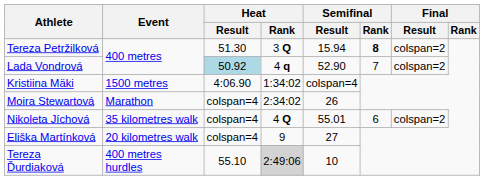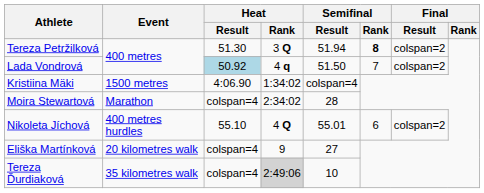(332, 48) 15.94 -> (332, 48) 51.94
(332, 66) 52.90 -> (332, 66) 51.50
(332, 101) 26 -> (332, 101) 28
(152, 119) 35 kilometres walk -> (134, 125) 400 metres hurdles
(232, 119) colspan=4 -> (232, 125) 55.10
(134, 161) 400 metres hurdles -> (152, 173) 35 kilometres walk
(232, 161) 55.10 -> (232, 173) colspan=4
